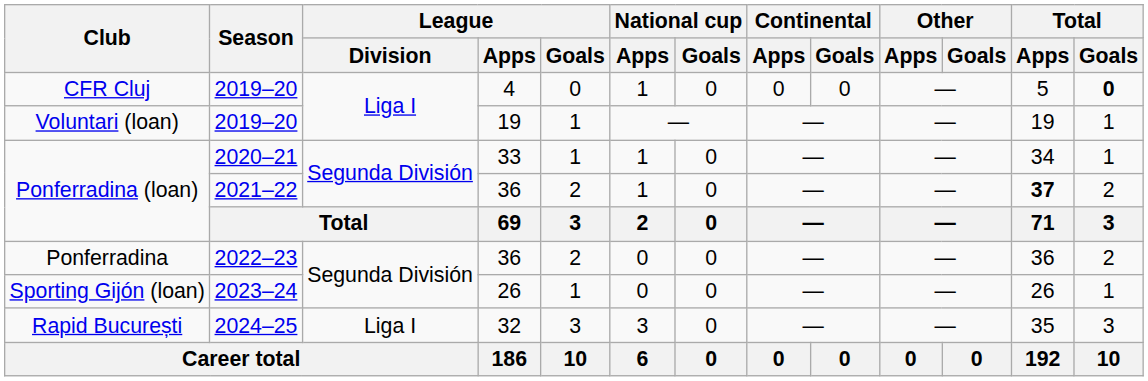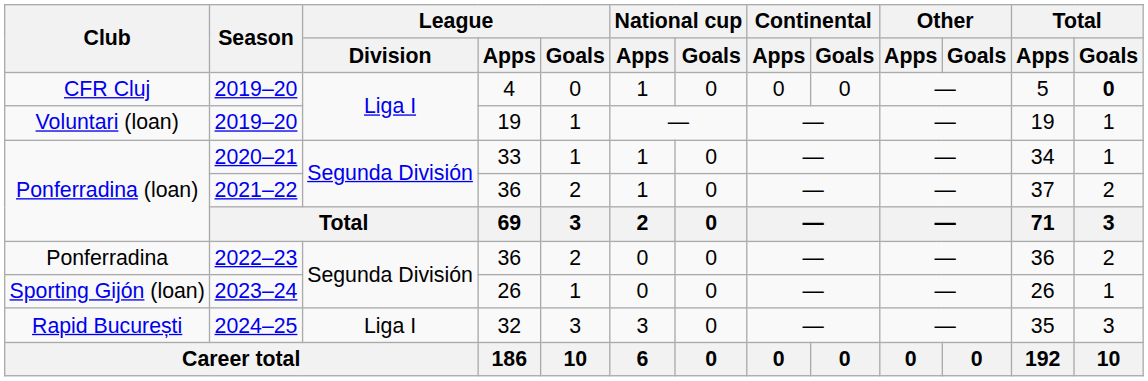(1043, 190) bold -> (1043, 190) normal
